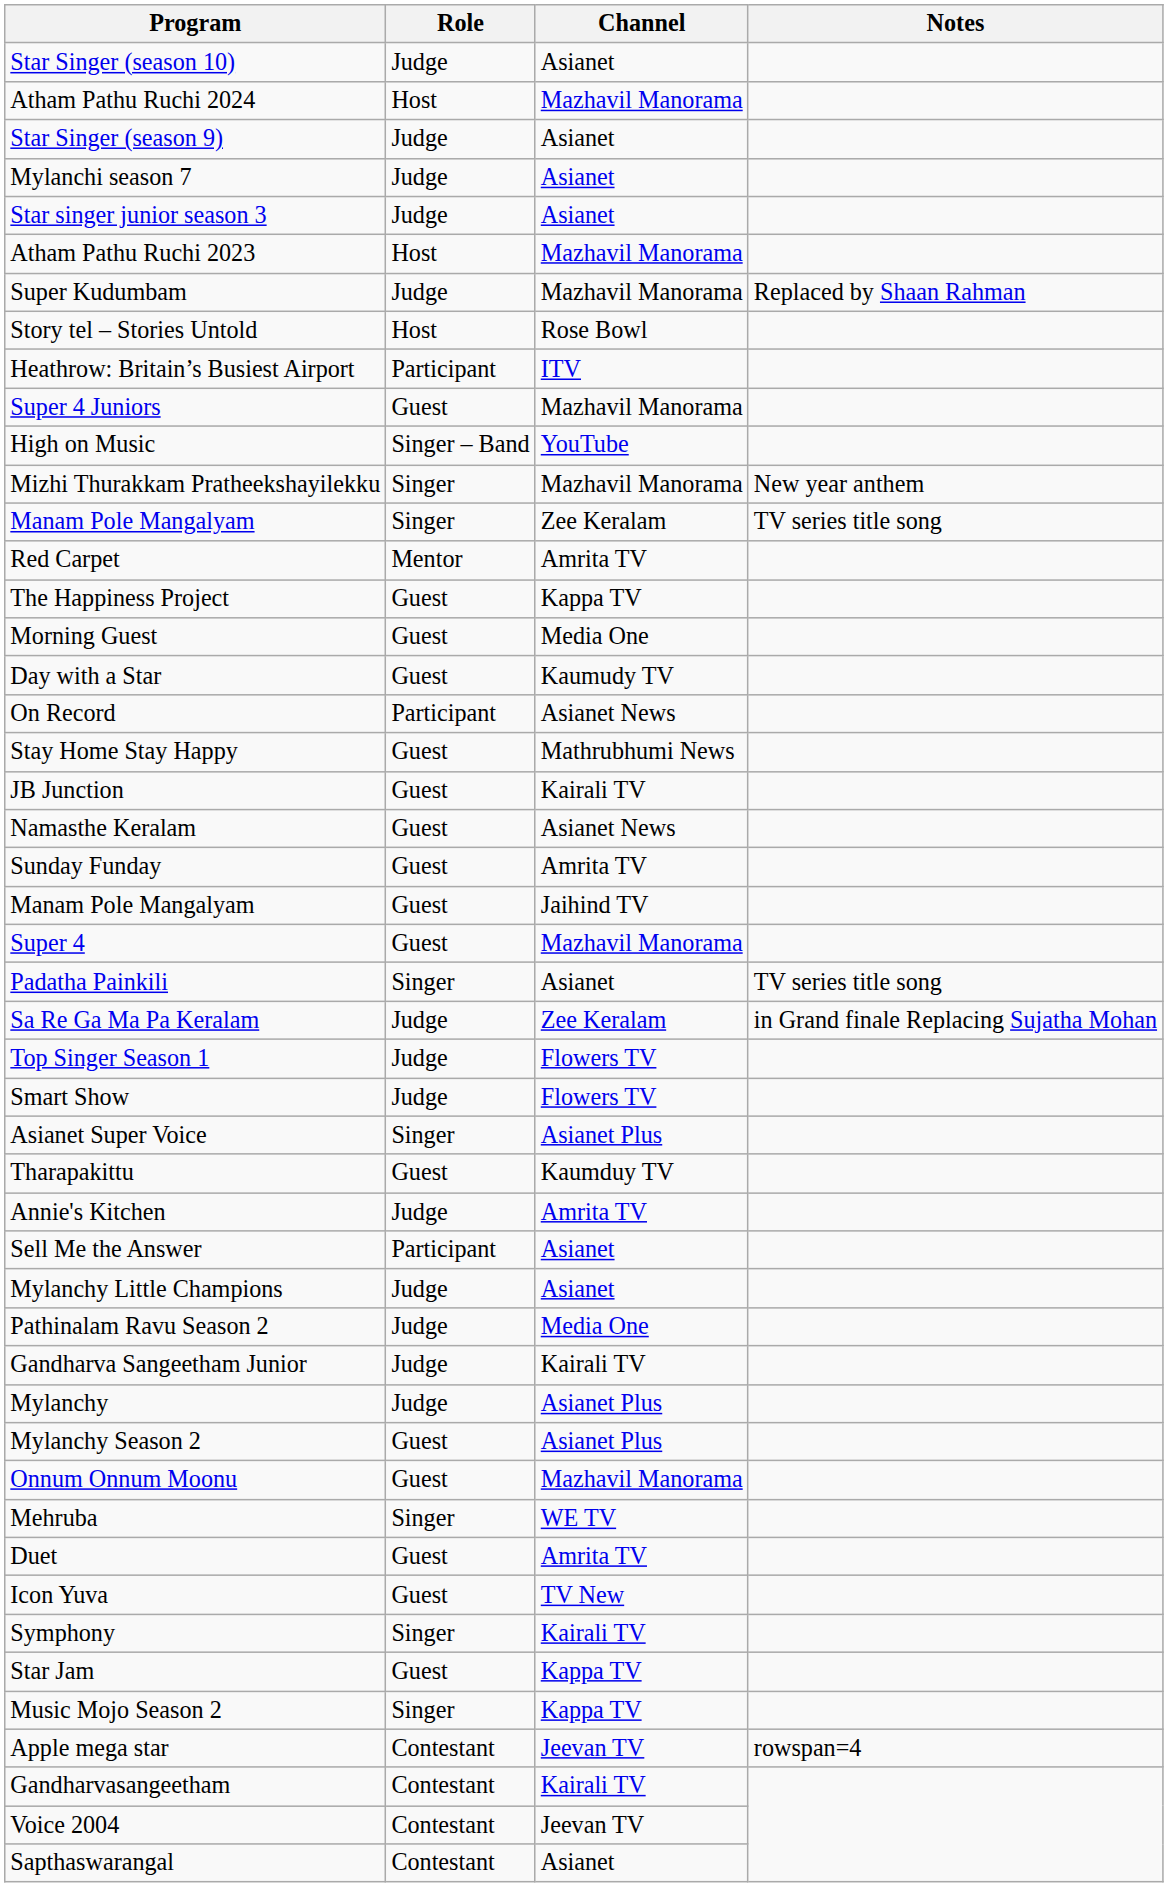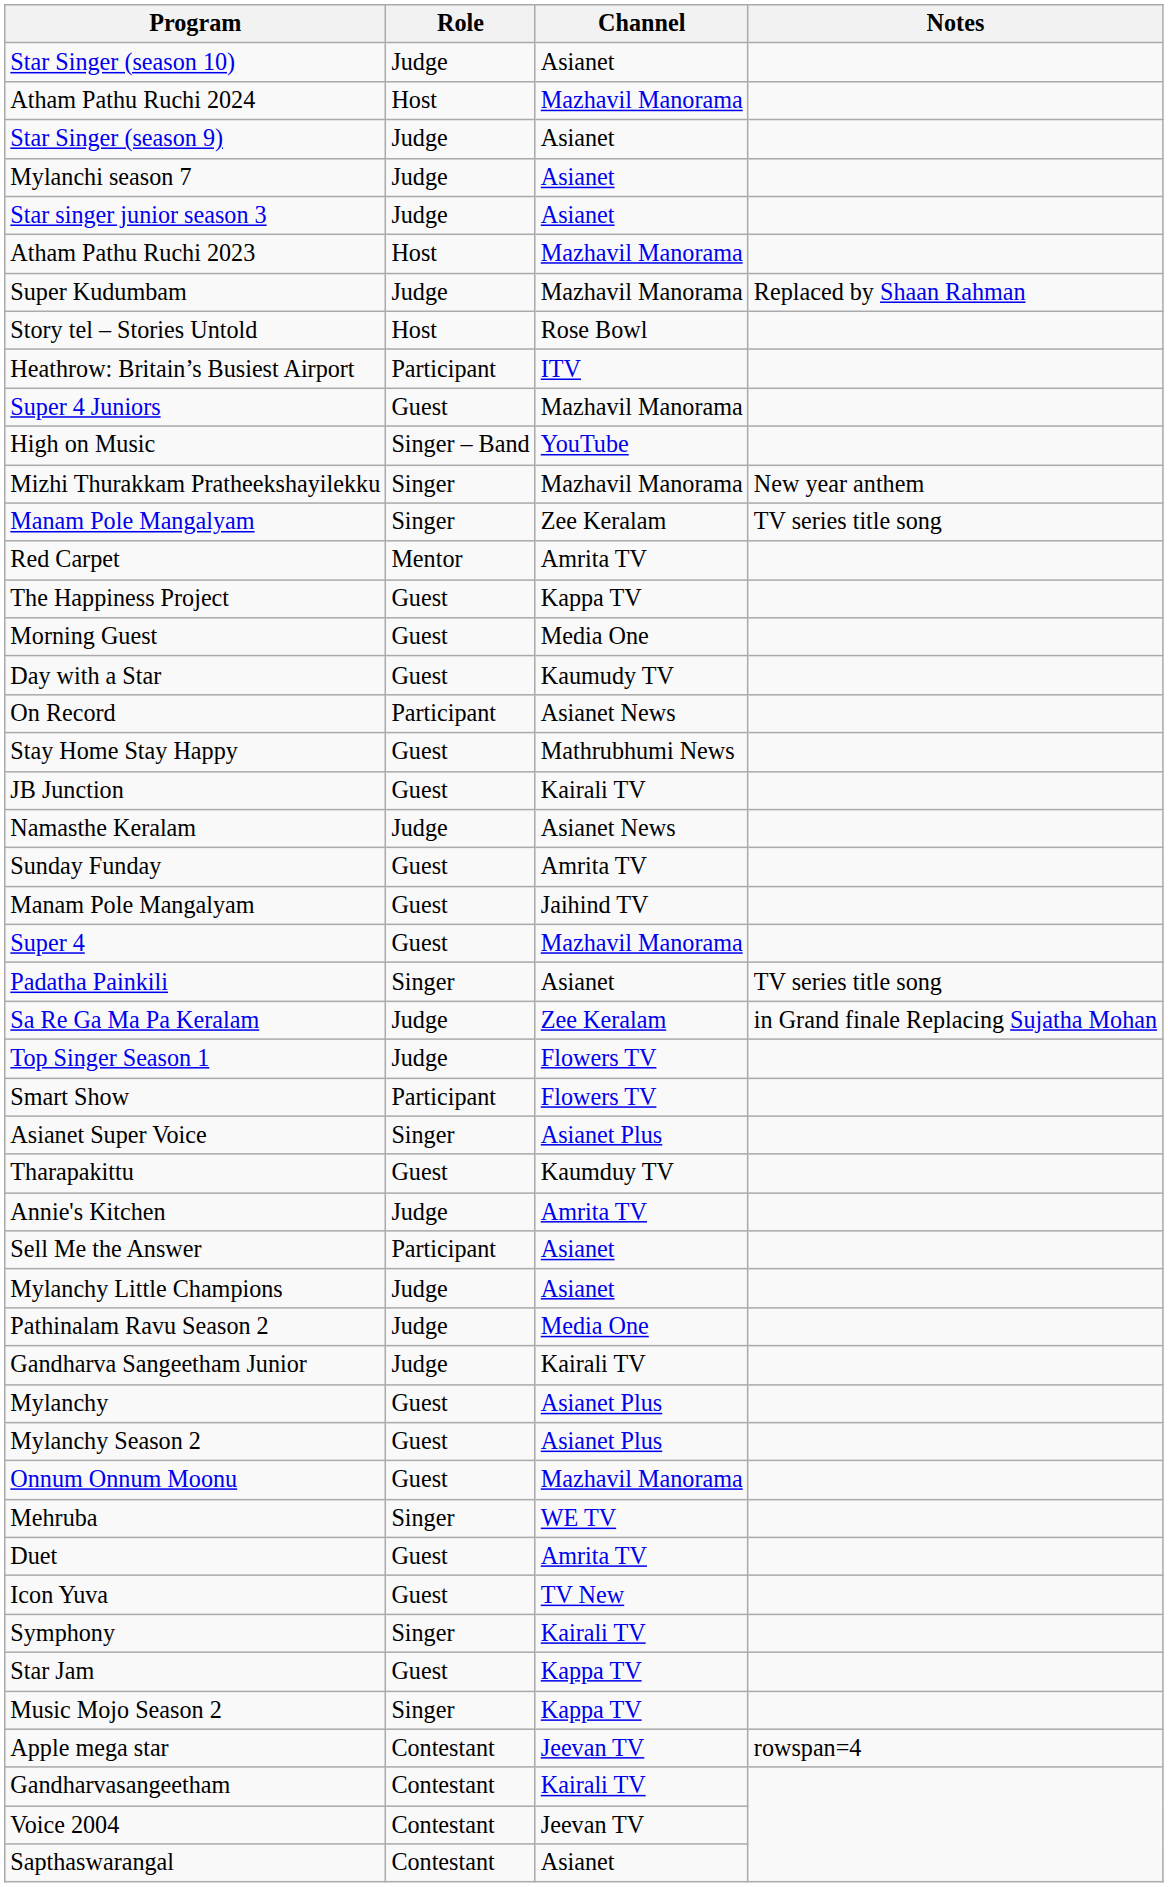(420, 828) Guest -> (420, 828) Judge
(420, 1096) Judge -> (444, 1096) Participant
(420, 1403) Judge -> (420, 1403) Guest
